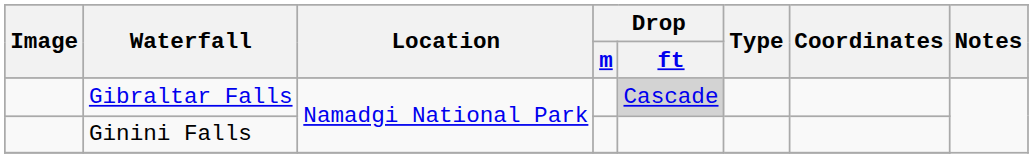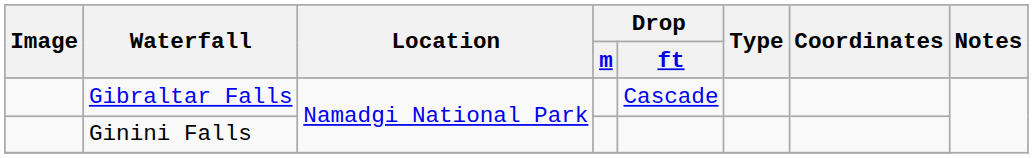(671, 97) lightgrey background -> (671, 97) no background
